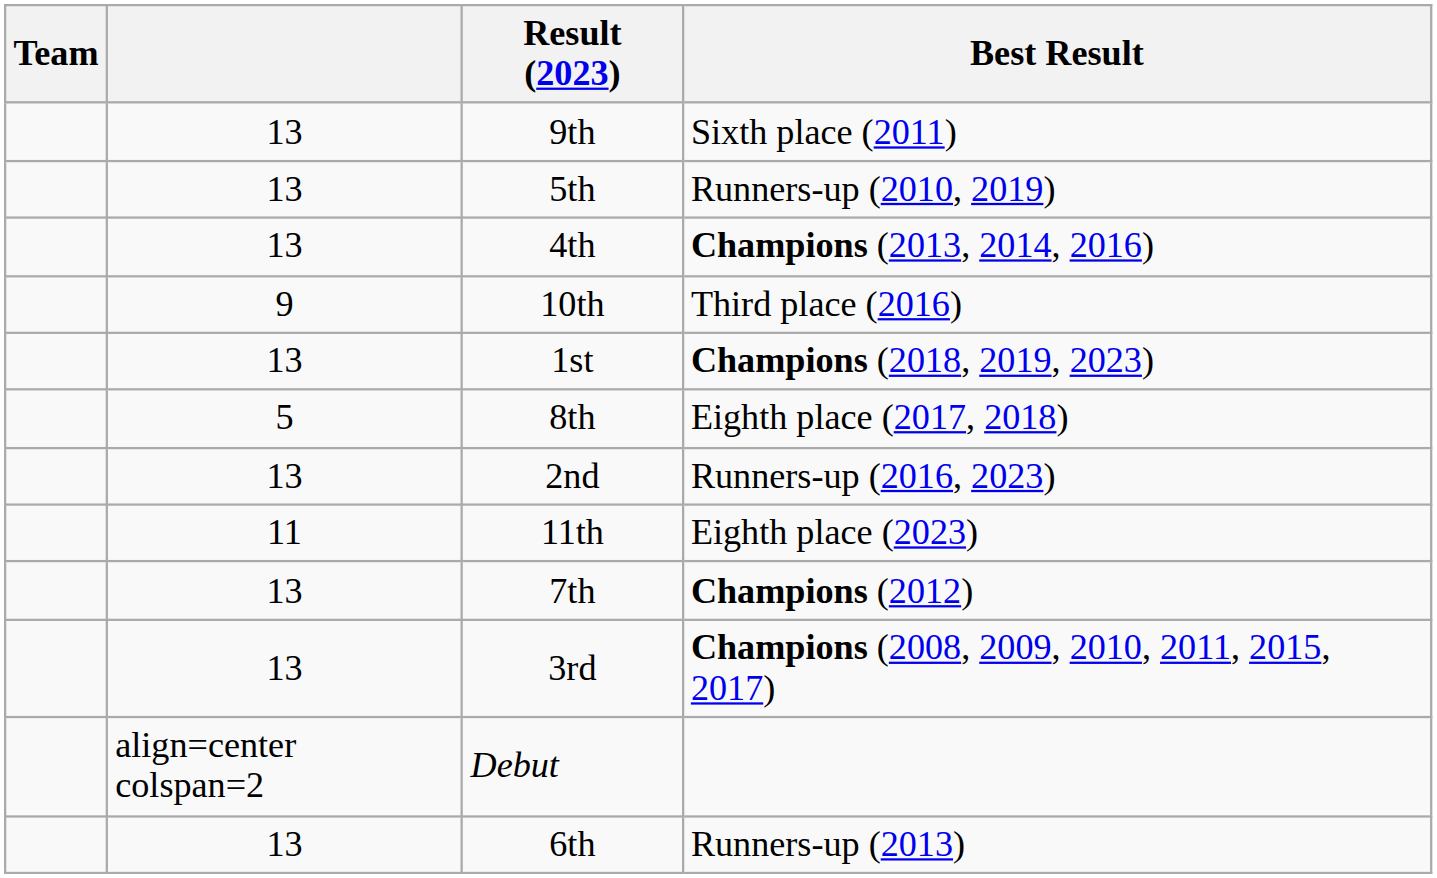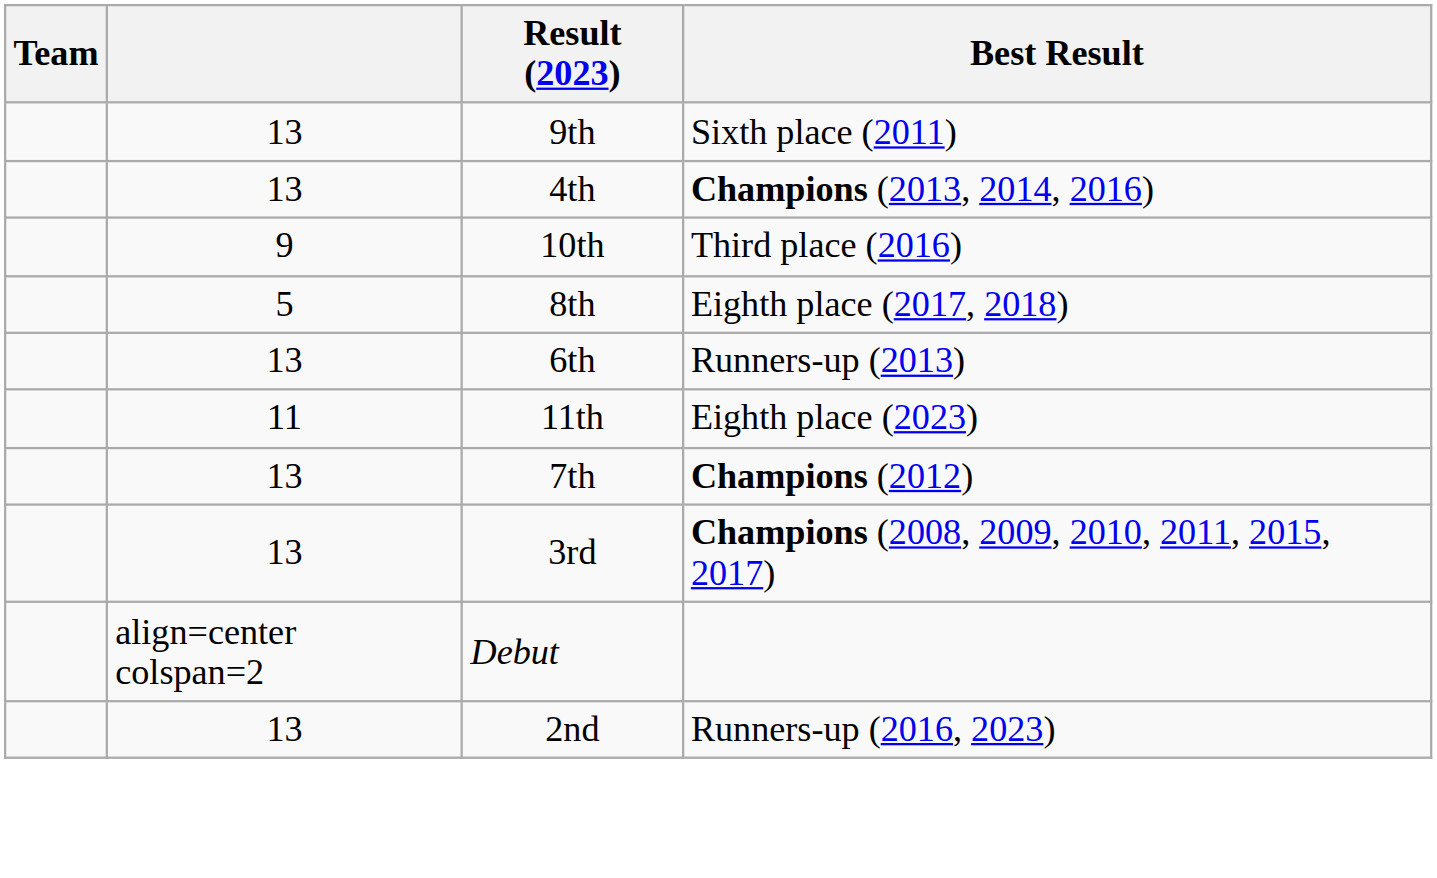- row: (572, 188)
- row: (572, 360)
rows swapped: (572, 475) <-> (572, 843)
